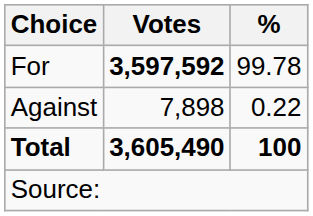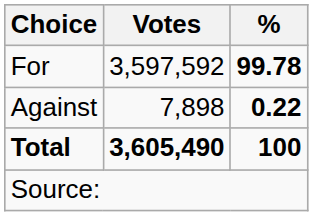(167, 66) bold -> (167, 66) normal
(269, 66) normal -> (269, 66) bold
(276, 107) normal -> (276, 107) bold
